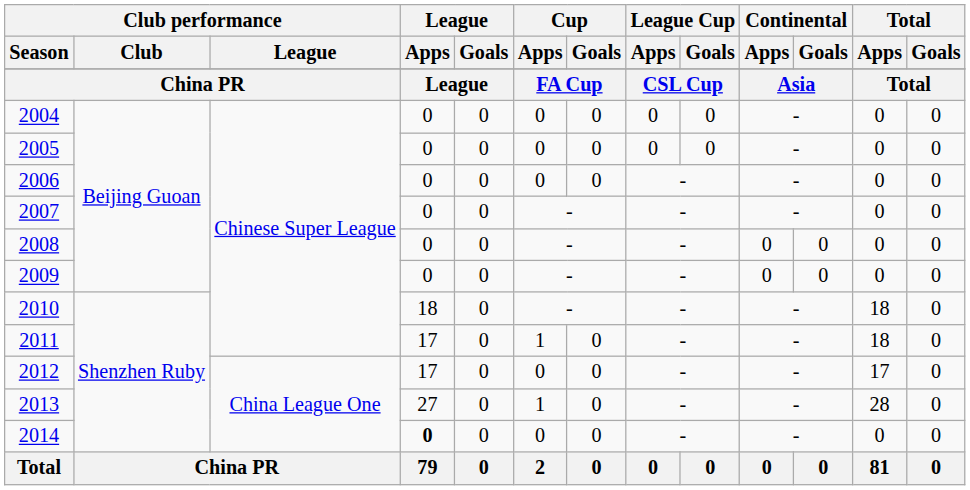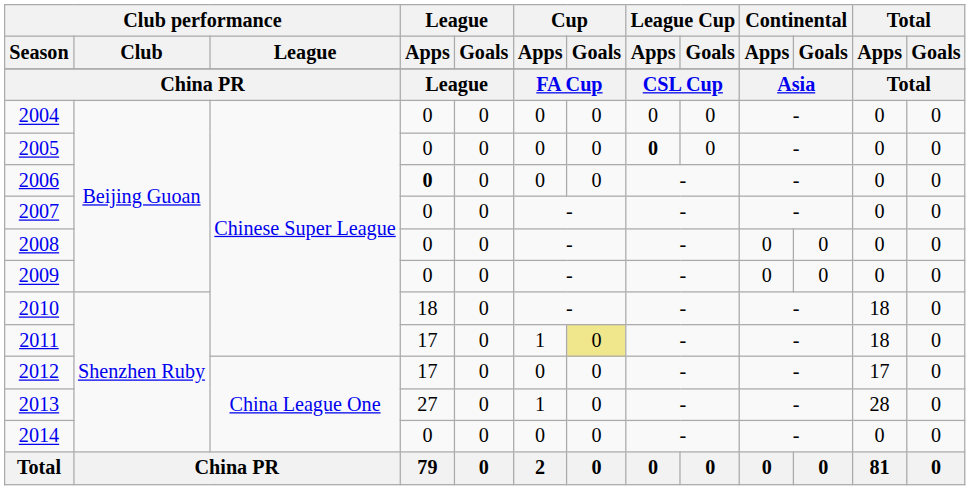(653, 148) normal -> (653, 148) bold
(427, 180) normal -> (427, 180) bold
(596, 340) no background -> (596, 340) khaki background
(427, 436) bold -> (427, 436) normal
